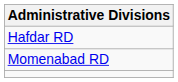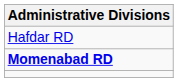(58, 59) normal -> (60, 59) bold
